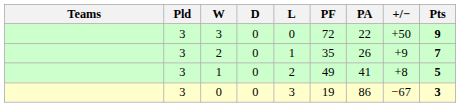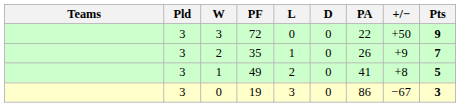columns swapped: (255, 14) <-> (328, 14)
